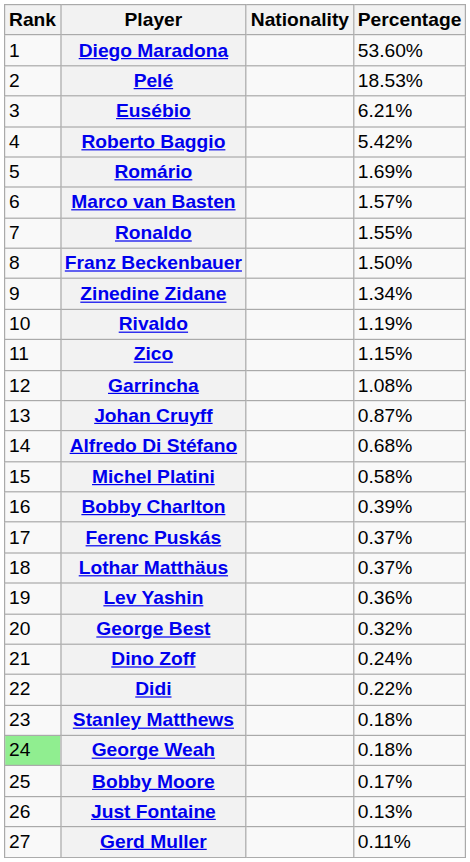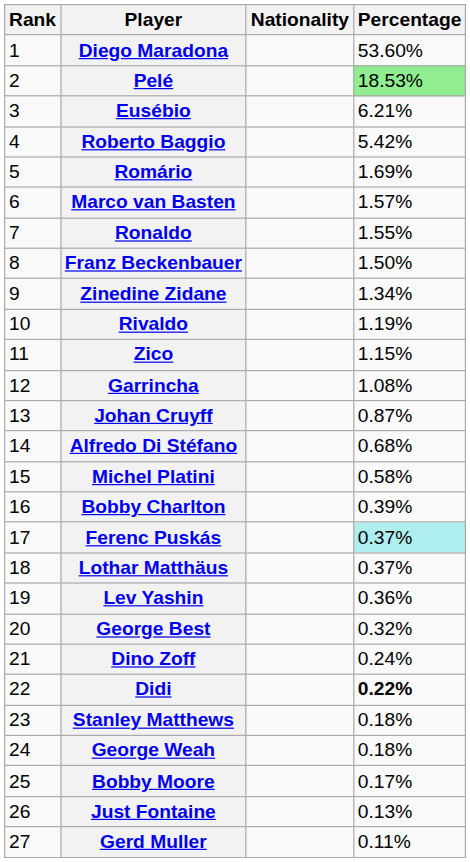(390, 80) no background -> (390, 80) lightgreen background
(385, 537) no background -> (385, 537) paleturquoise background
(385, 689) normal -> (385, 689) bold
(20, 750) lightgreen background -> (20, 750) no background
